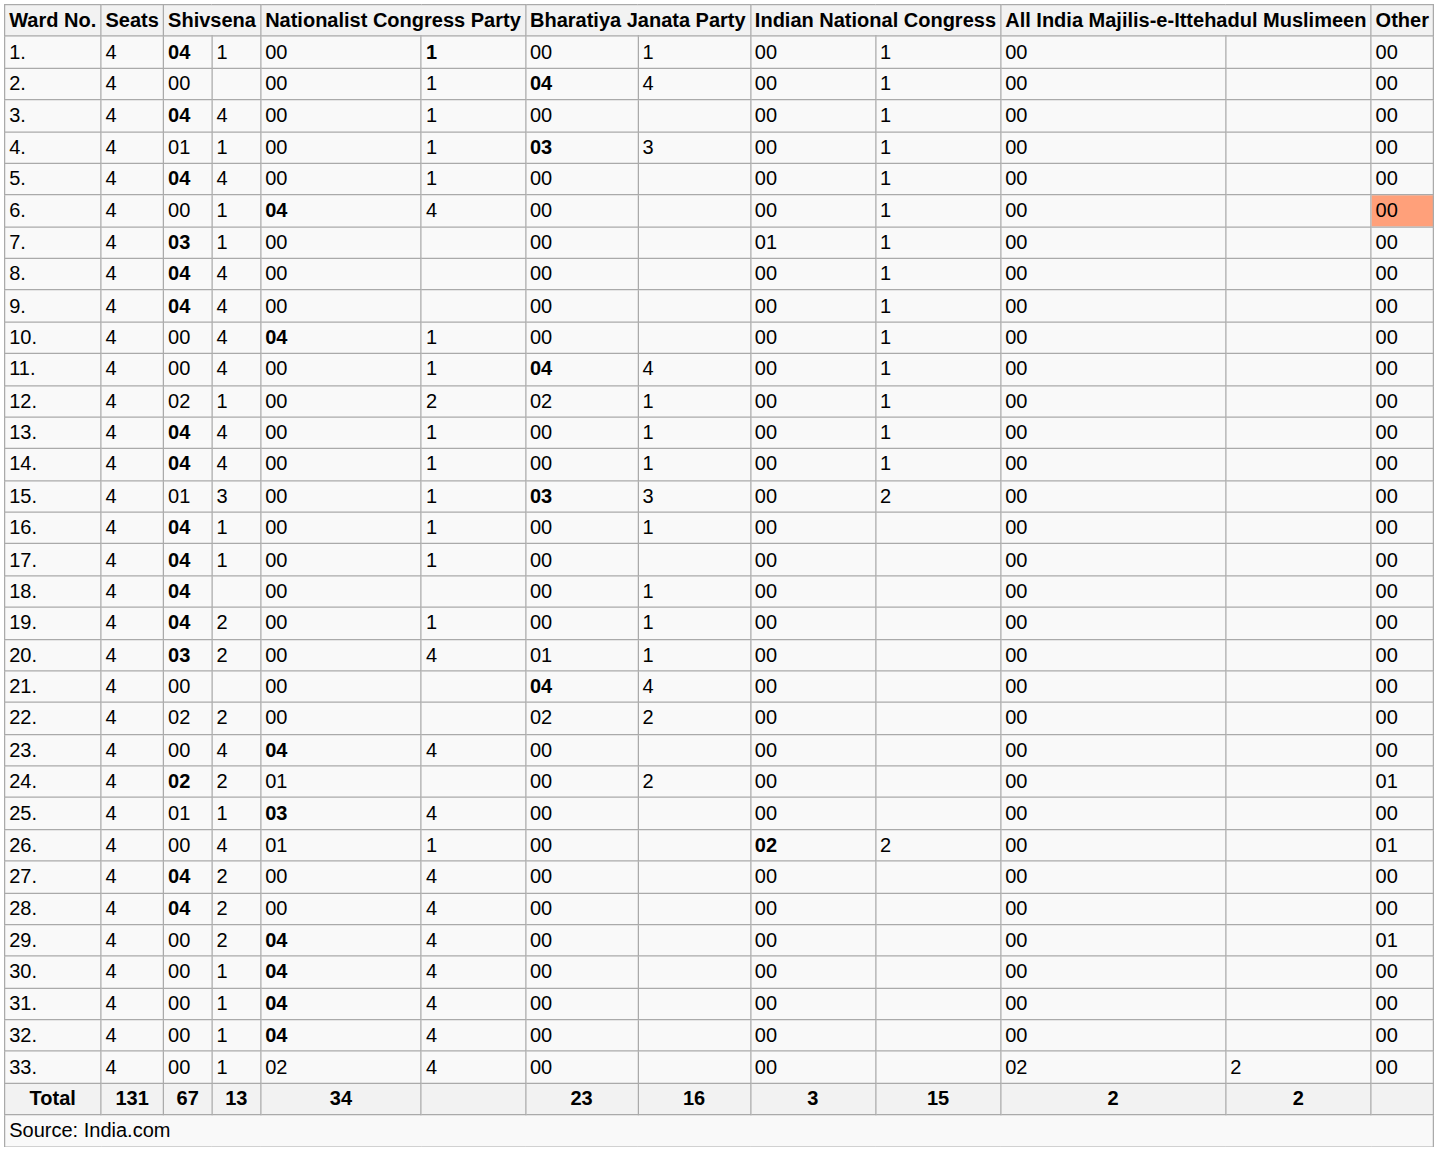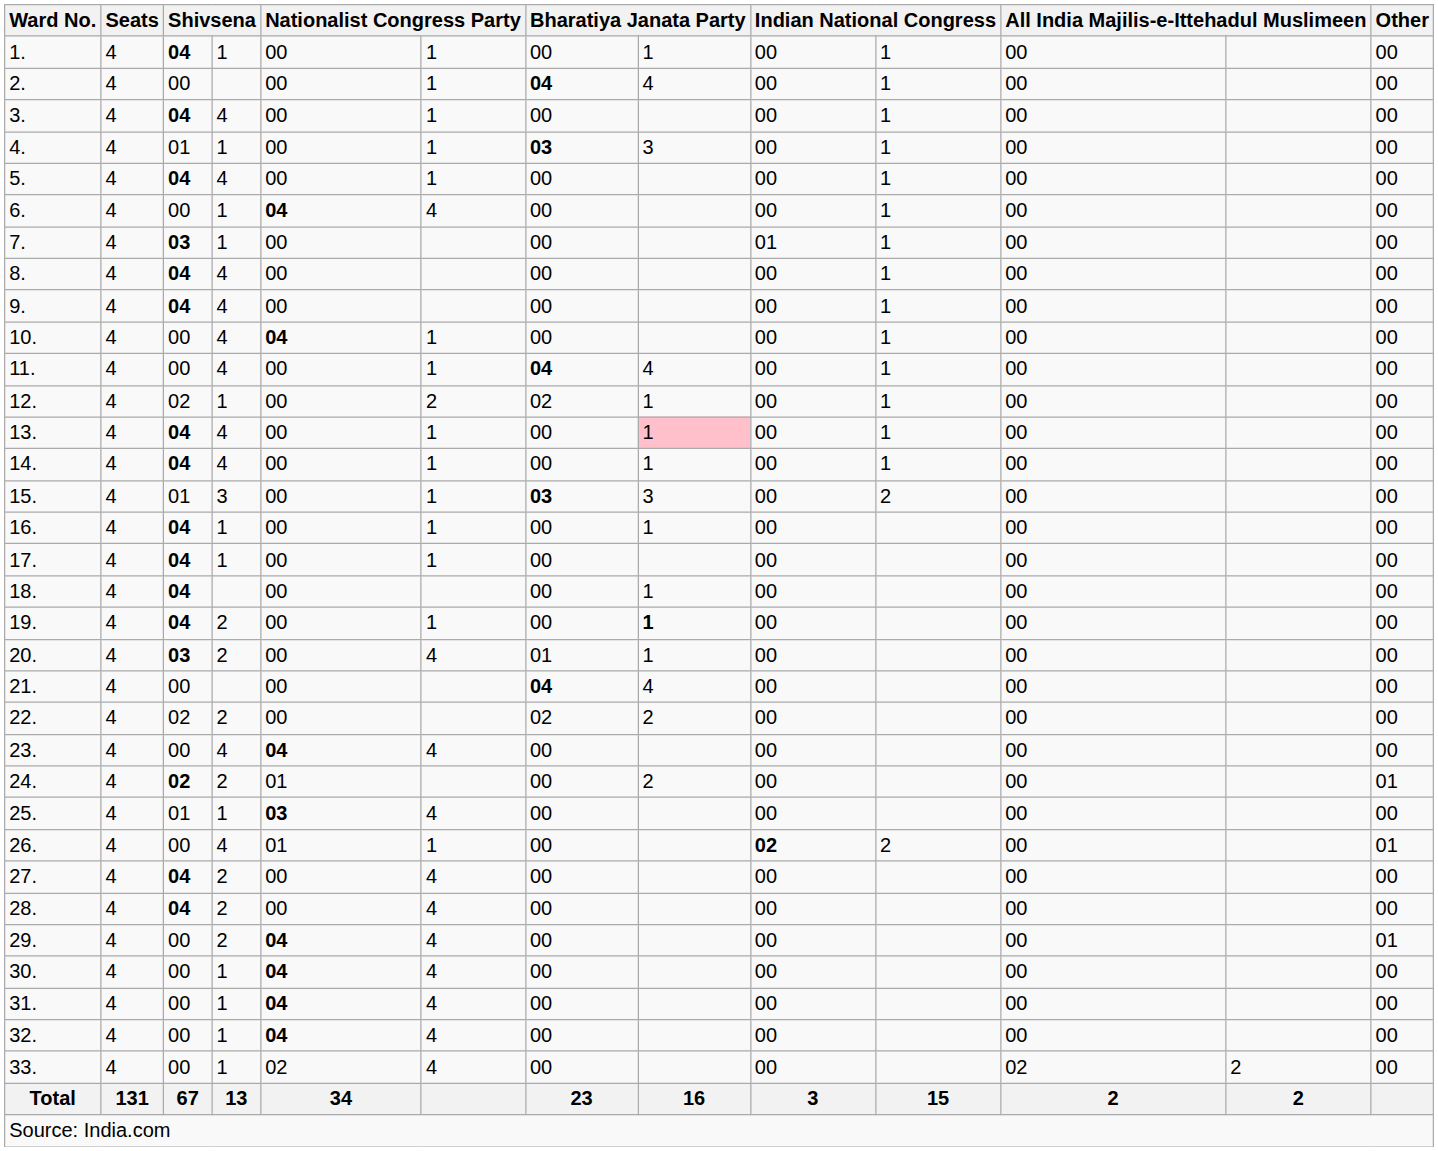(432, 52) bold -> (432, 52) normal
(1387, 210) lightsalmon background -> (1387, 210) no background
(648, 432) no background -> (648, 432) pink background
(648, 623) normal -> (648, 623) bold
